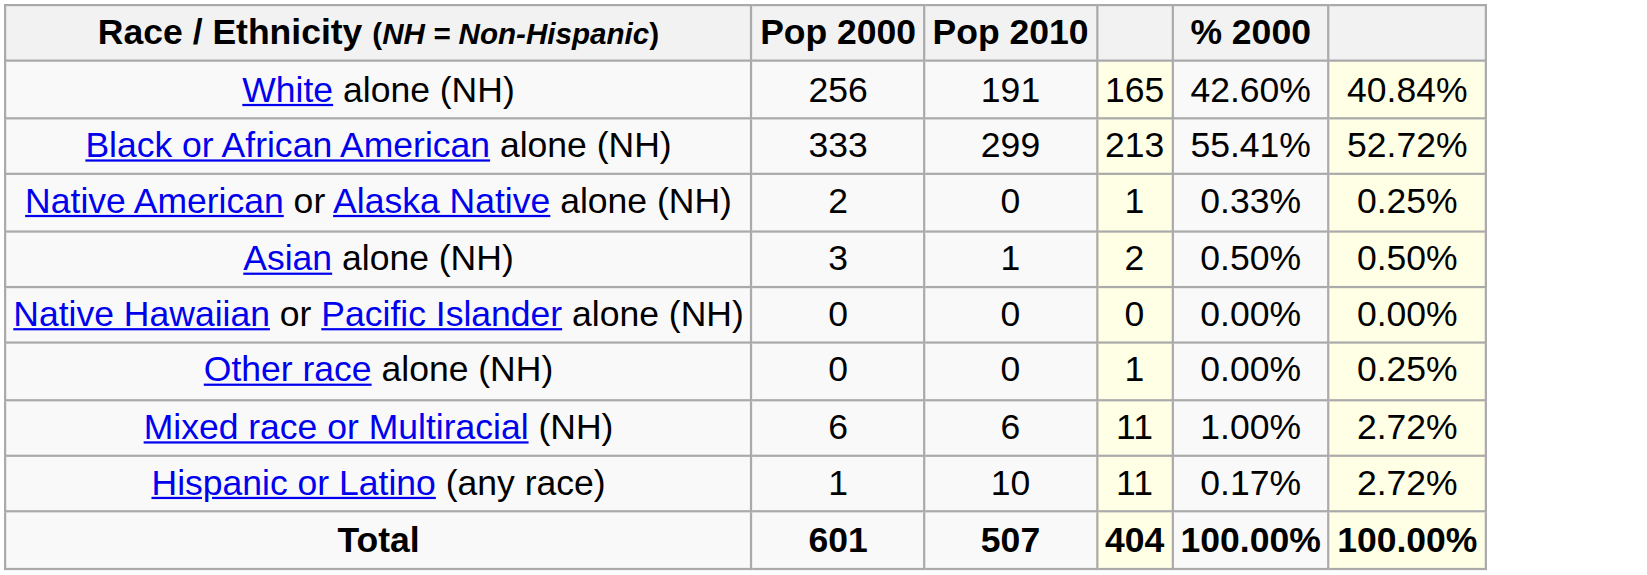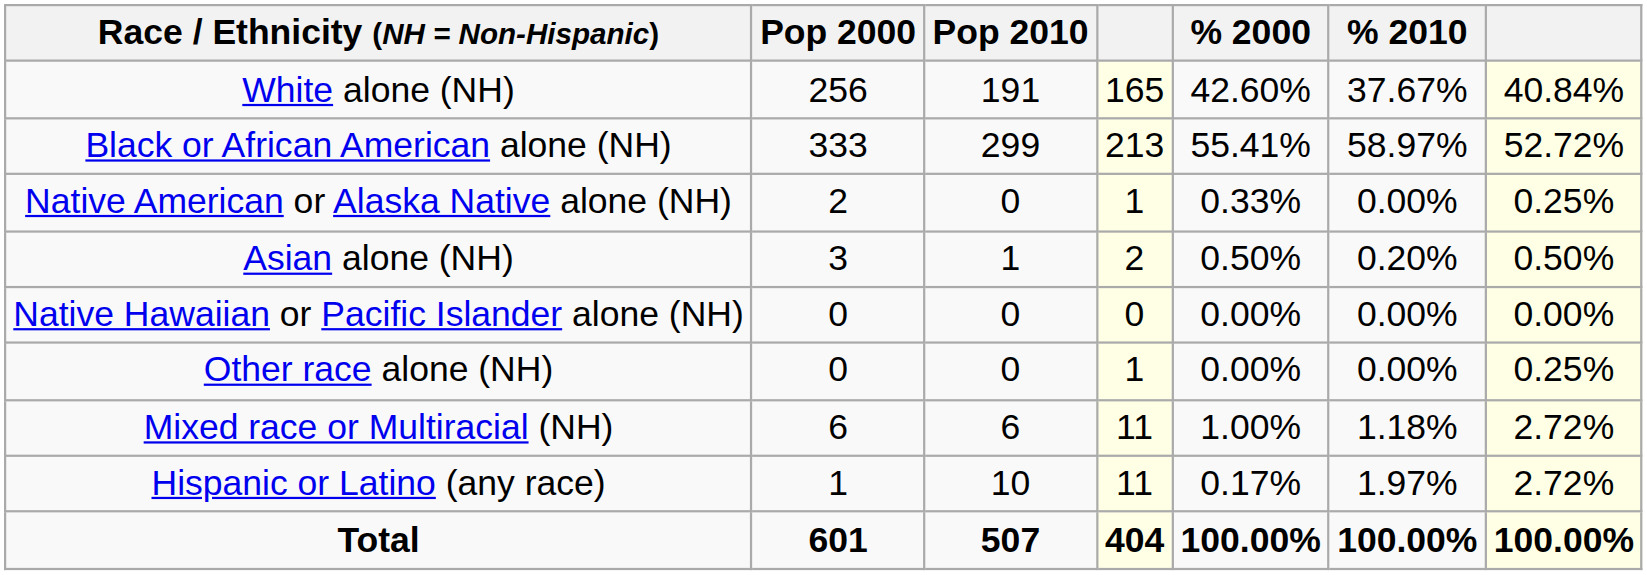+ column: (1407, 32)
